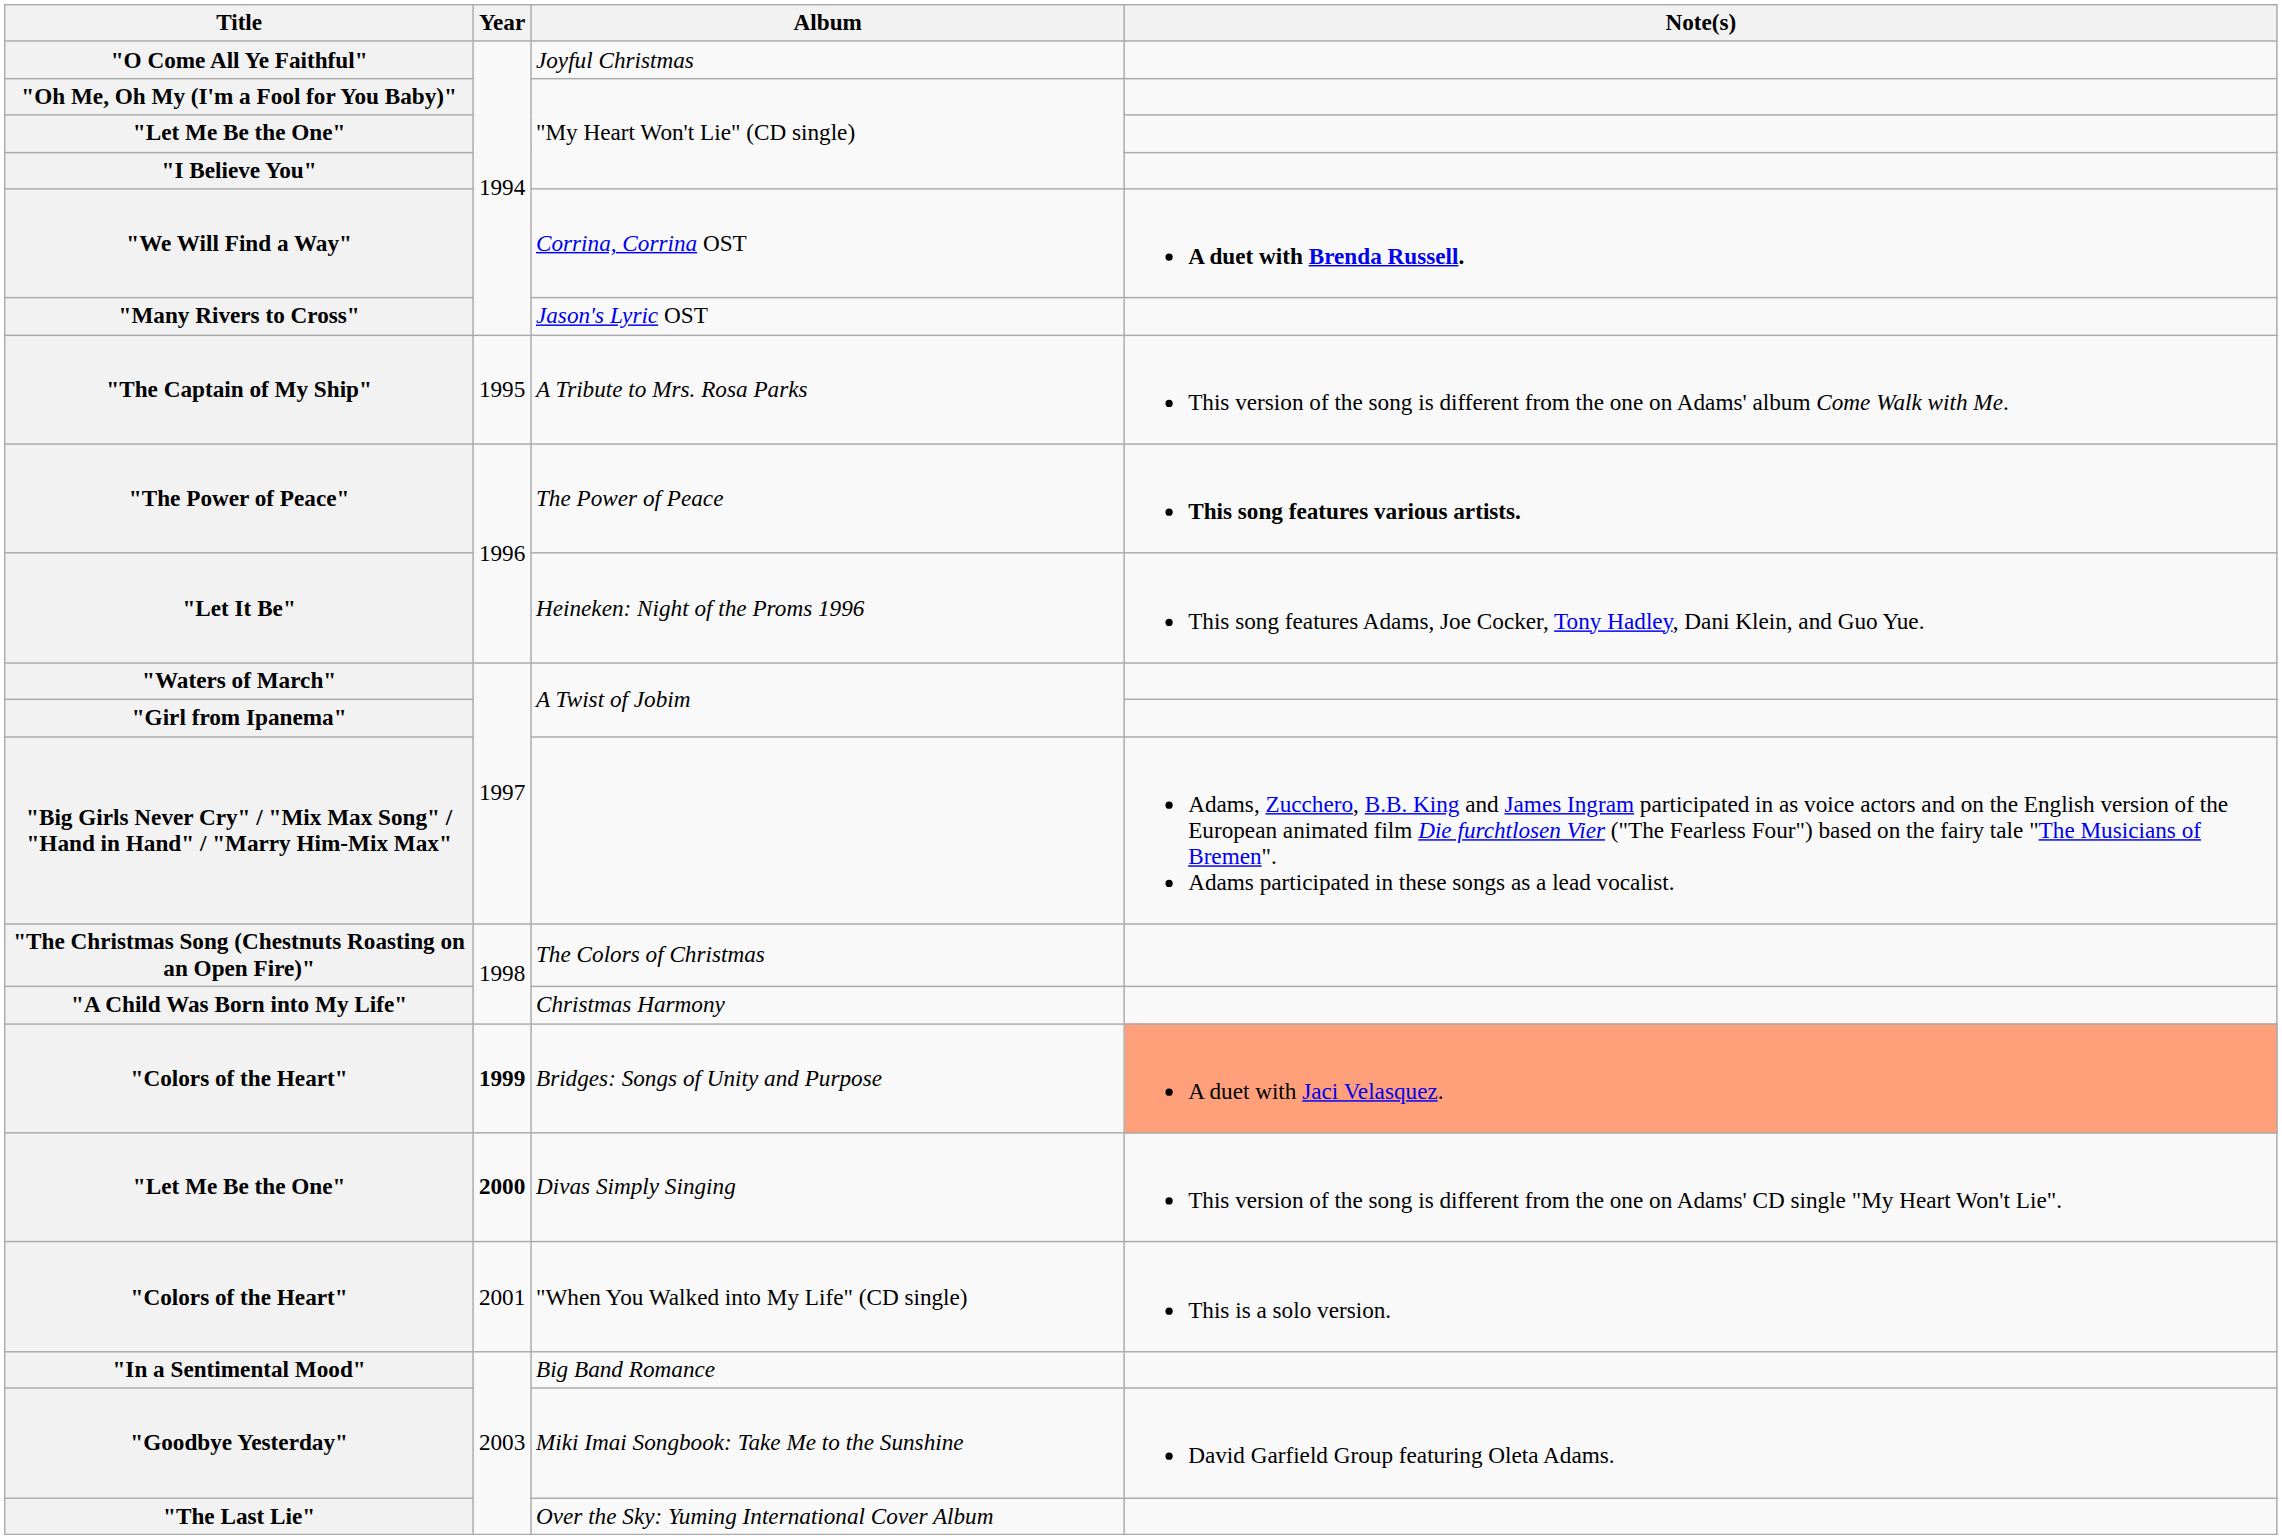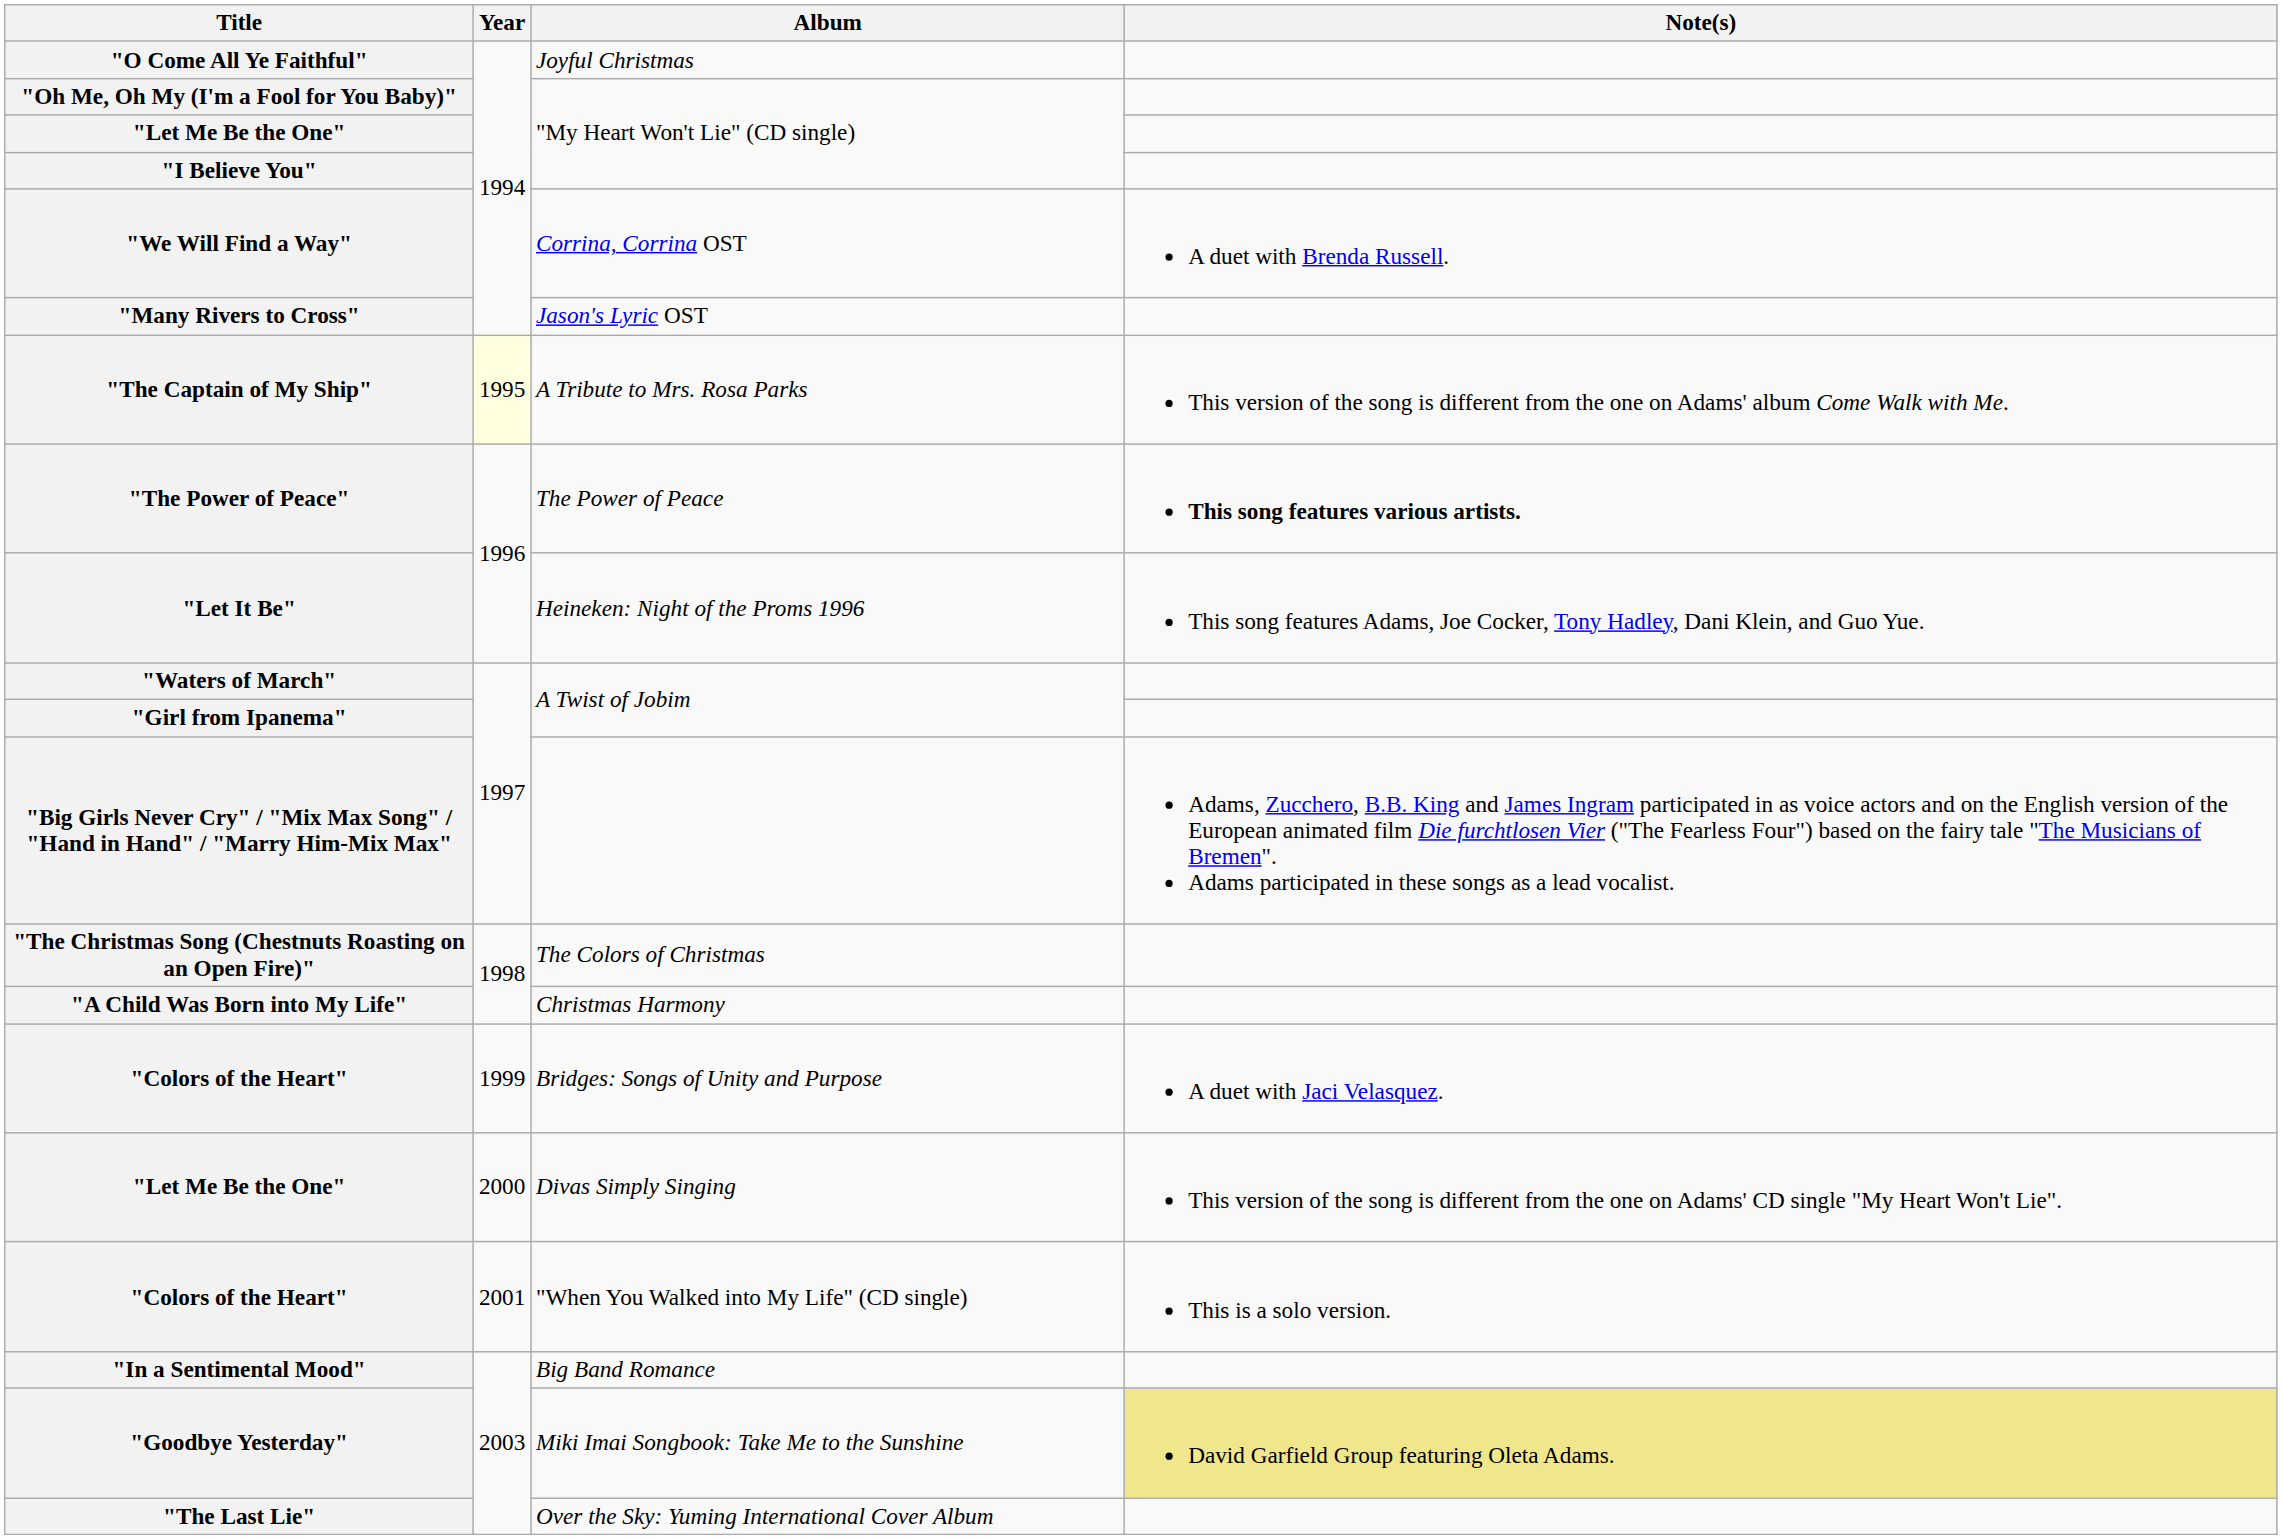(1701, 256) bold -> (1701, 256) normal
(502, 389) no background -> (502, 389) lightyellow background
(502, 1077) bold -> (502, 1077) normal
(1701, 1091) lightsalmon background -> (1701, 1091) no background
(502, 1187) bold -> (502, 1187) normal
(1701, 1456) no background -> (1701, 1456) khaki background
